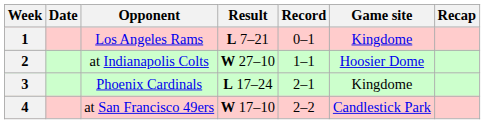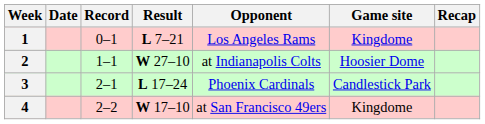columns swapped: (149, 15) <-> (304, 15)
(382, 84) Kingdome -> (382, 84) Candlestick Park
(382, 107) Candlestick Park -> (382, 107) Kingdome
